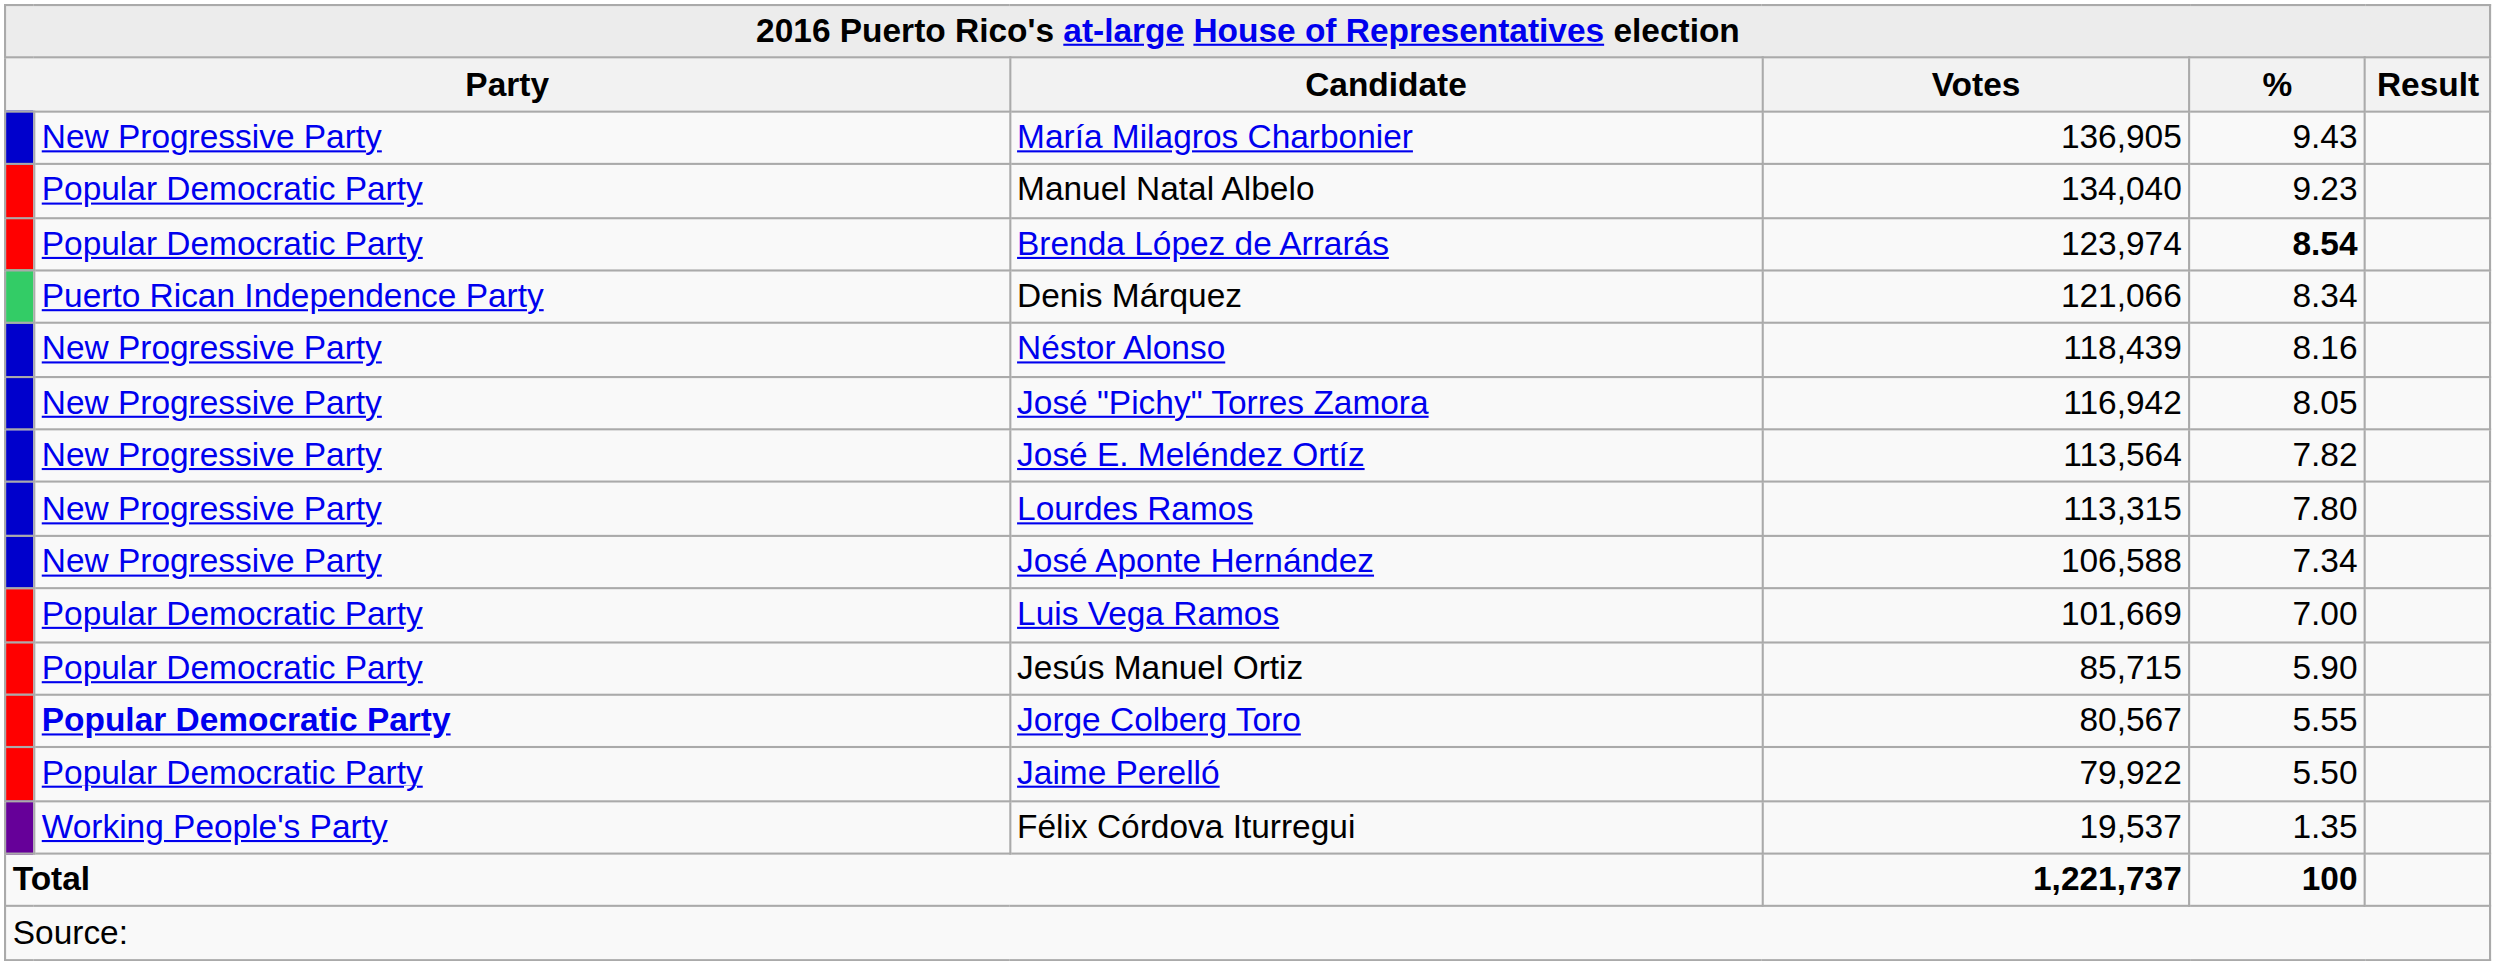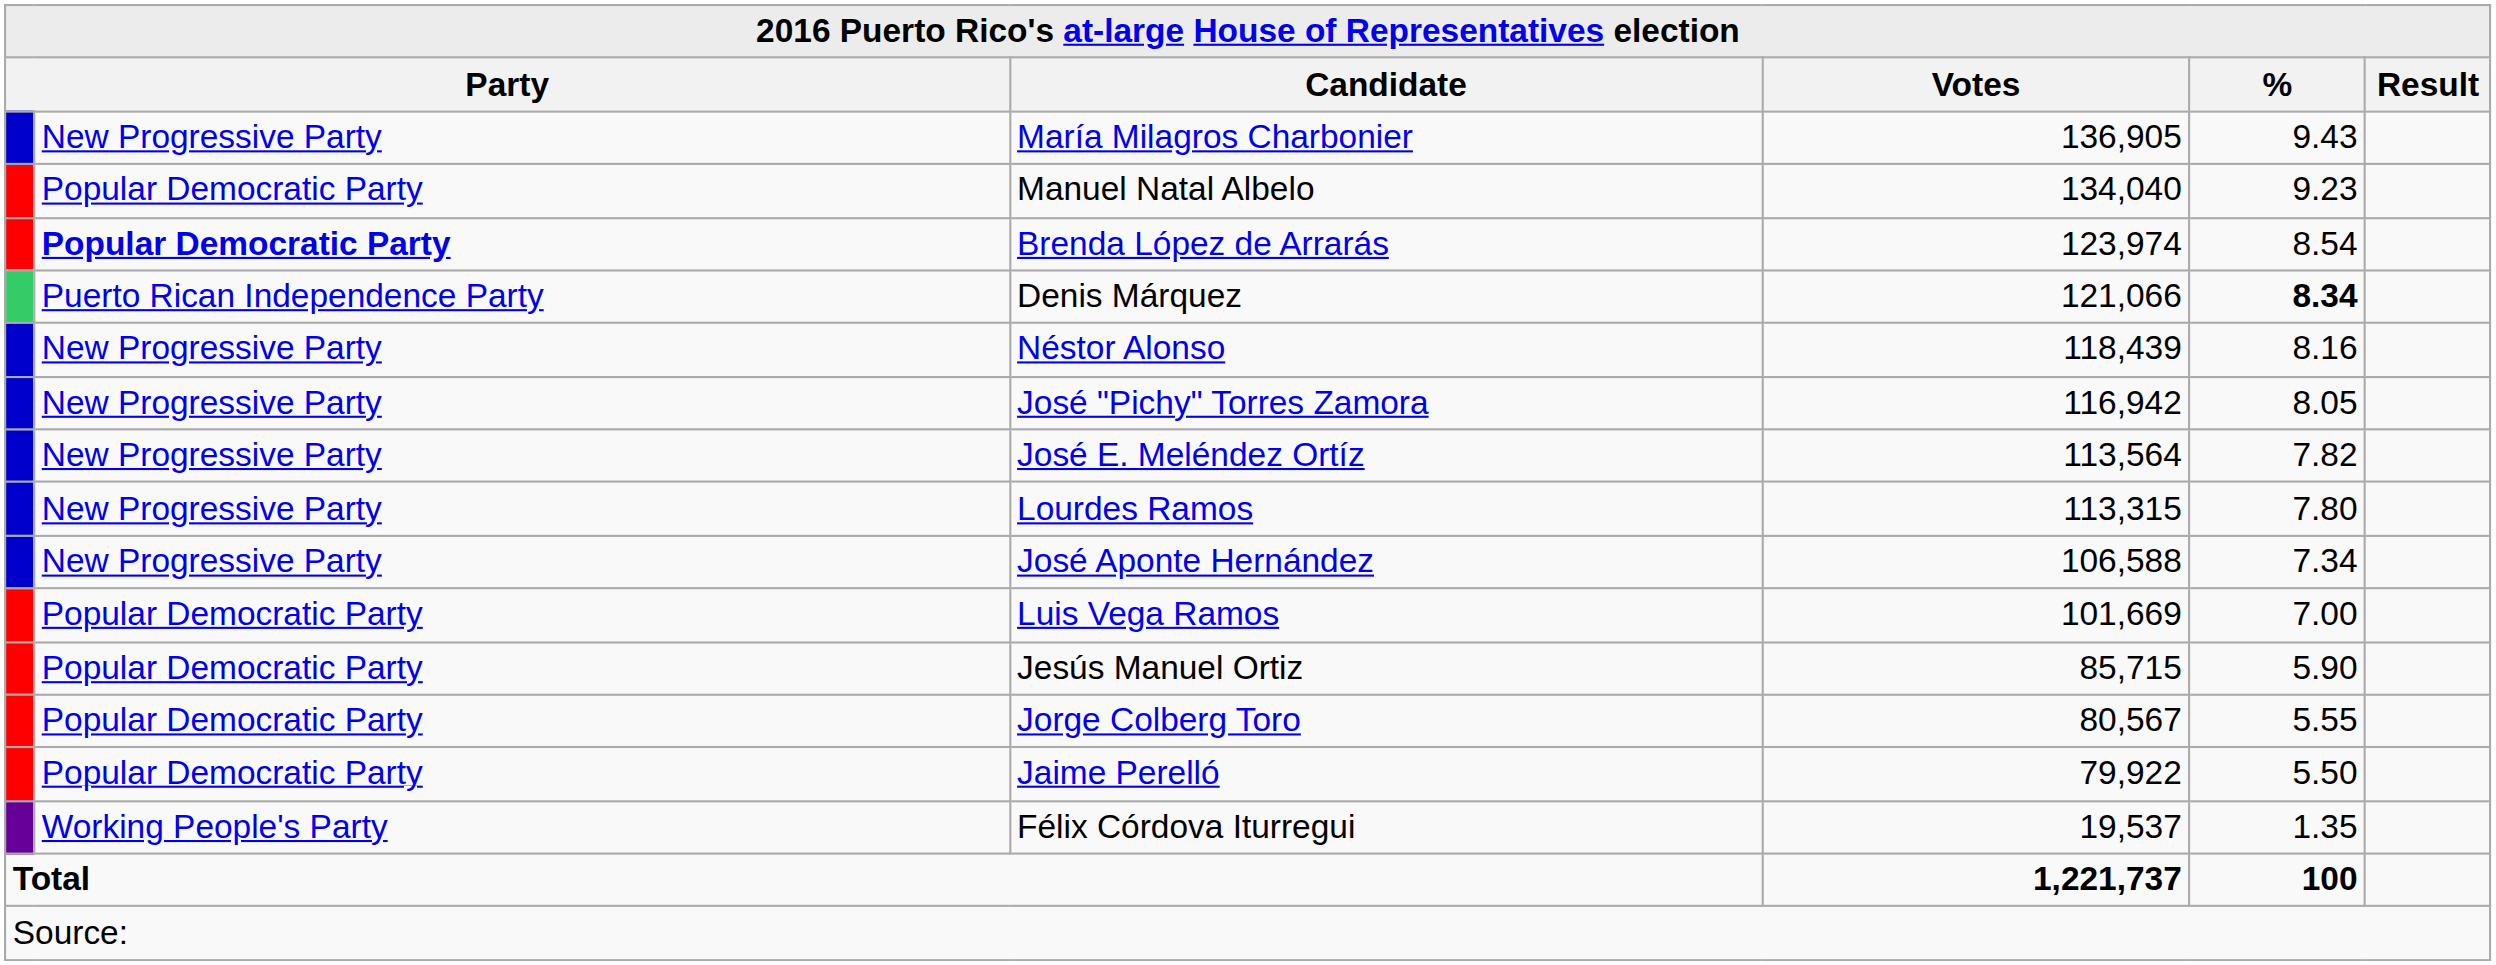(232, 243) normal -> (246, 243) bold
(2325, 243) bold -> (2325, 243) normal
(2325, 296) normal -> (2325, 296) bold
(246, 720) bold -> (232, 720) normal
